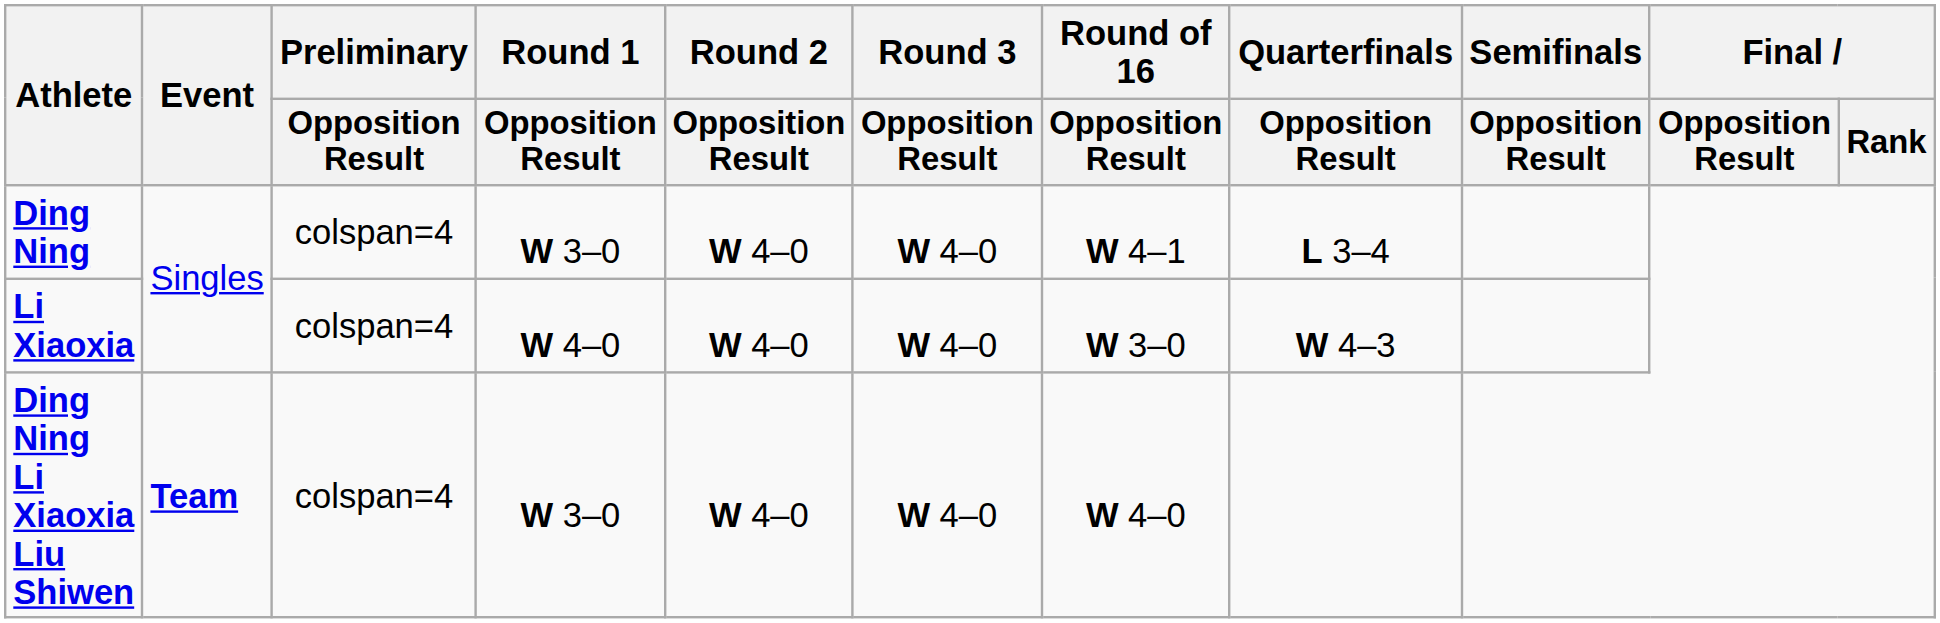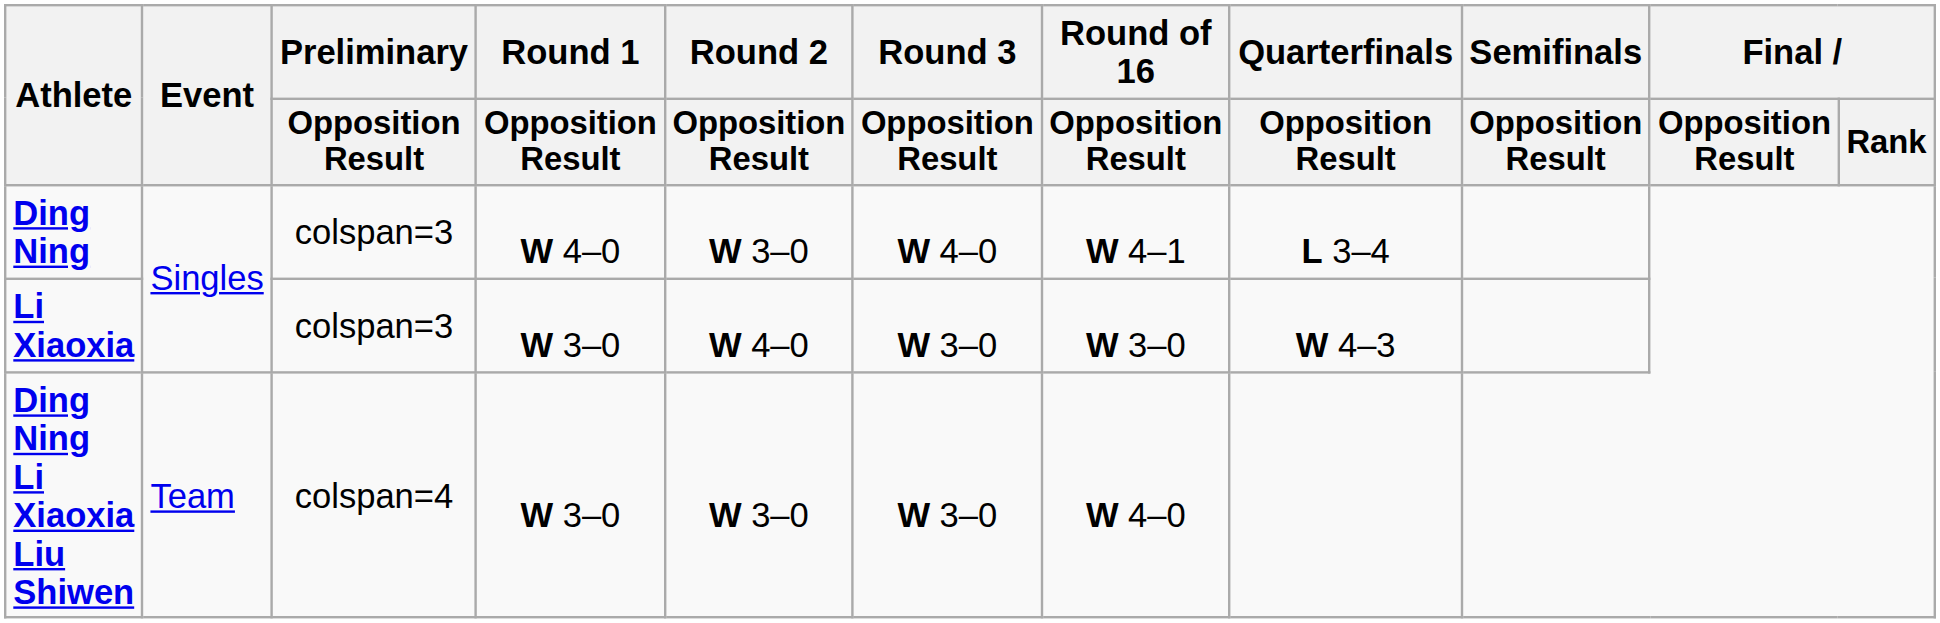(374, 233) colspan=4 -> (374, 233) colspan=3
(570, 252) W 3–0 -> (570, 252) W 4–0
(759, 252) W 4–0 -> (759, 252) W 3–0
(374, 326) colspan=4 -> (374, 326) colspan=3
(570, 345) W 4–0 -> (570, 345) W 3–0
(947, 345) W 4–0 -> (947, 345) W 3–0
(194, 495) bold -> (193, 495) normal
(759, 515) W 4–0 -> (759, 515) W 3–0
(947, 515) W 4–0 -> (947, 515) W 3–0
